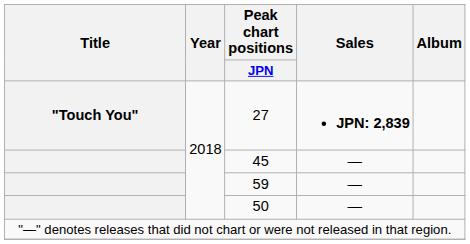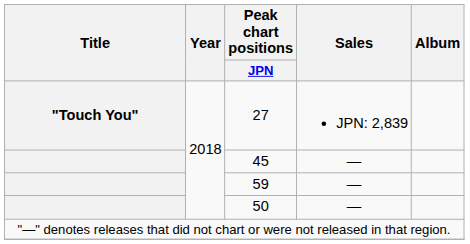(355, 123) bold -> (354, 123) normal
